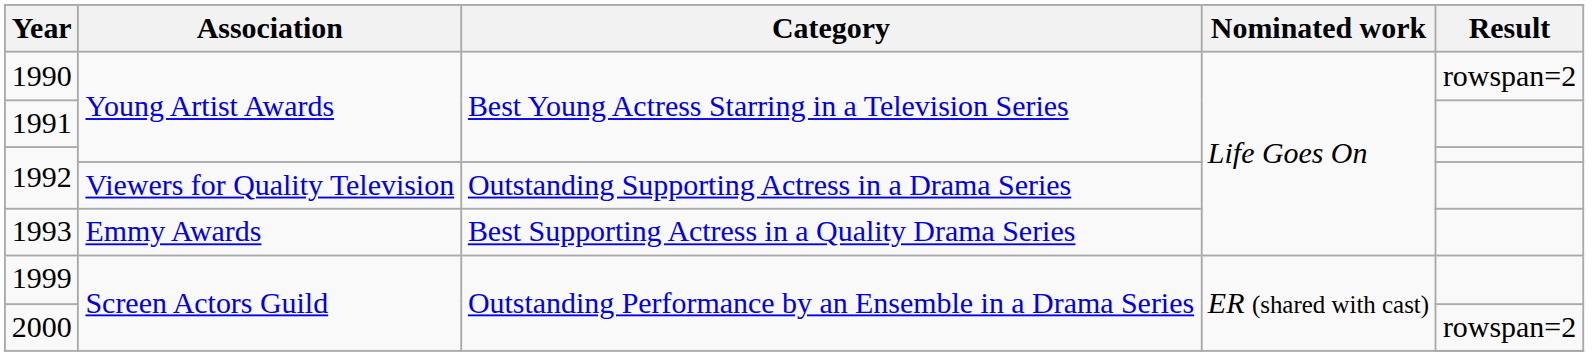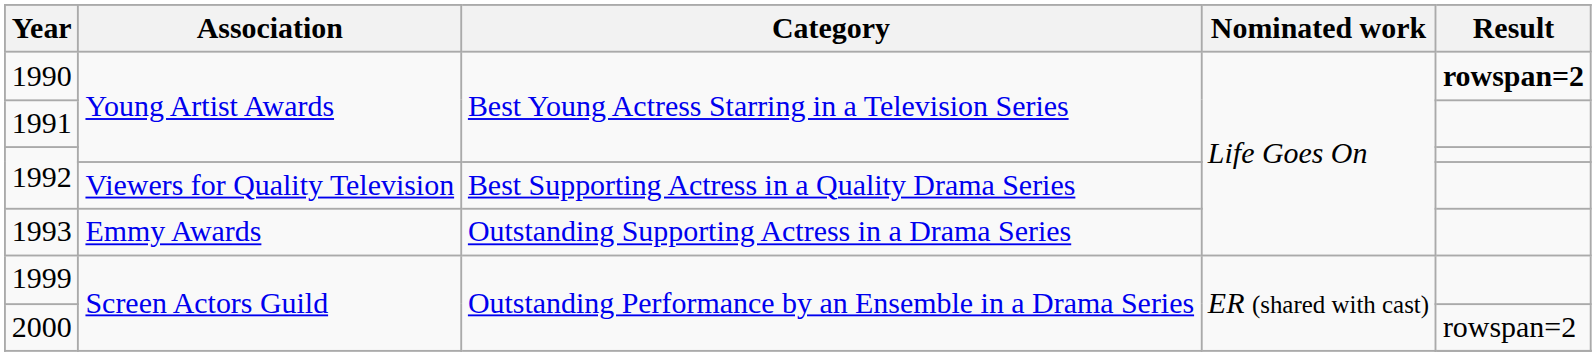(1509, 75) normal -> (1513, 75) bold
(770, 184) Outstanding Supporting Actress in a Drama Series -> (772, 184) Best Supporting Actress in a Quality Drama Series
(772, 231) Best Supporting Actress in a Quality Drama Series -> (770, 231) Outstanding Supporting Actress in a Drama Series
